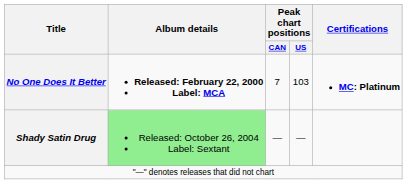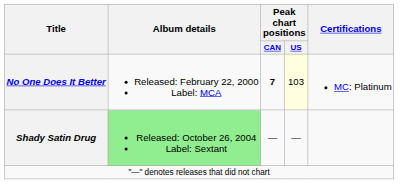(187, 87) bold -> (184, 87) normal
(277, 82) normal -> (272, 82) bold
(301, 82) no background -> (296, 82) lightyellow background
(357, 87) bold -> (351, 87) normal
